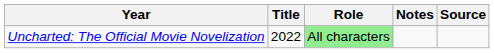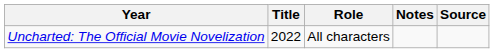(349, 36) lightgreen background -> (349, 36) no background
